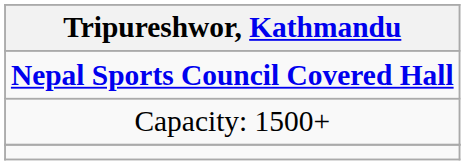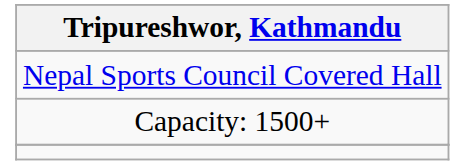(232, 74) bold -> (232, 74) normal
